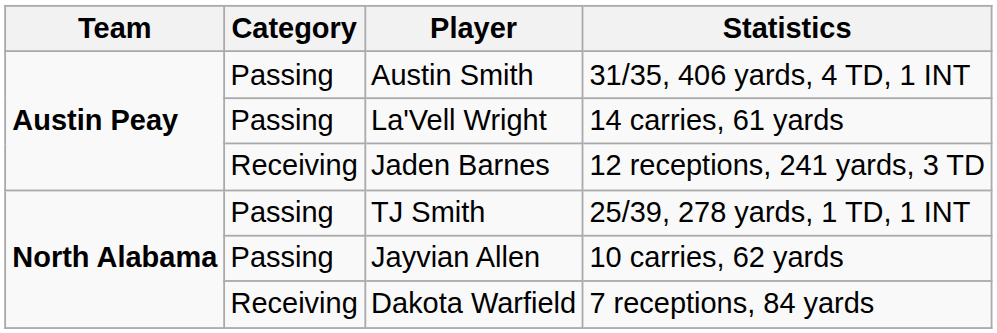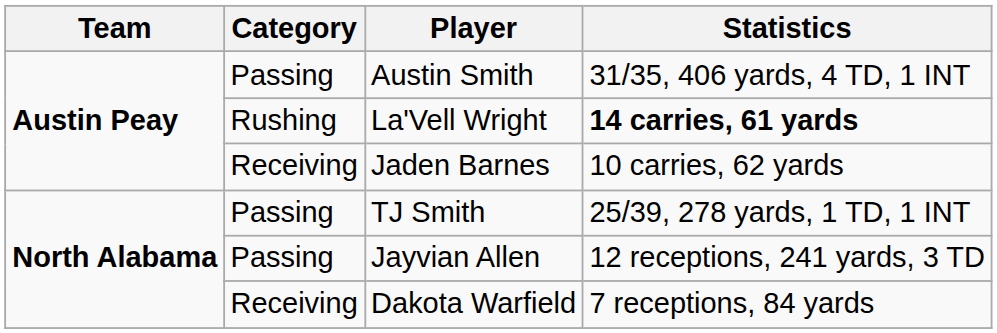(282, 120) Passing -> (284, 120) Rushing
(717, 120) normal -> (724, 120) bold
(787, 166) 12 receptions, 241 yards, 3 TD -> (717, 166) 10 carries, 62 yards
(717, 258) 10 carries, 62 yards -> (787, 258) 12 receptions, 241 yards, 3 TD
